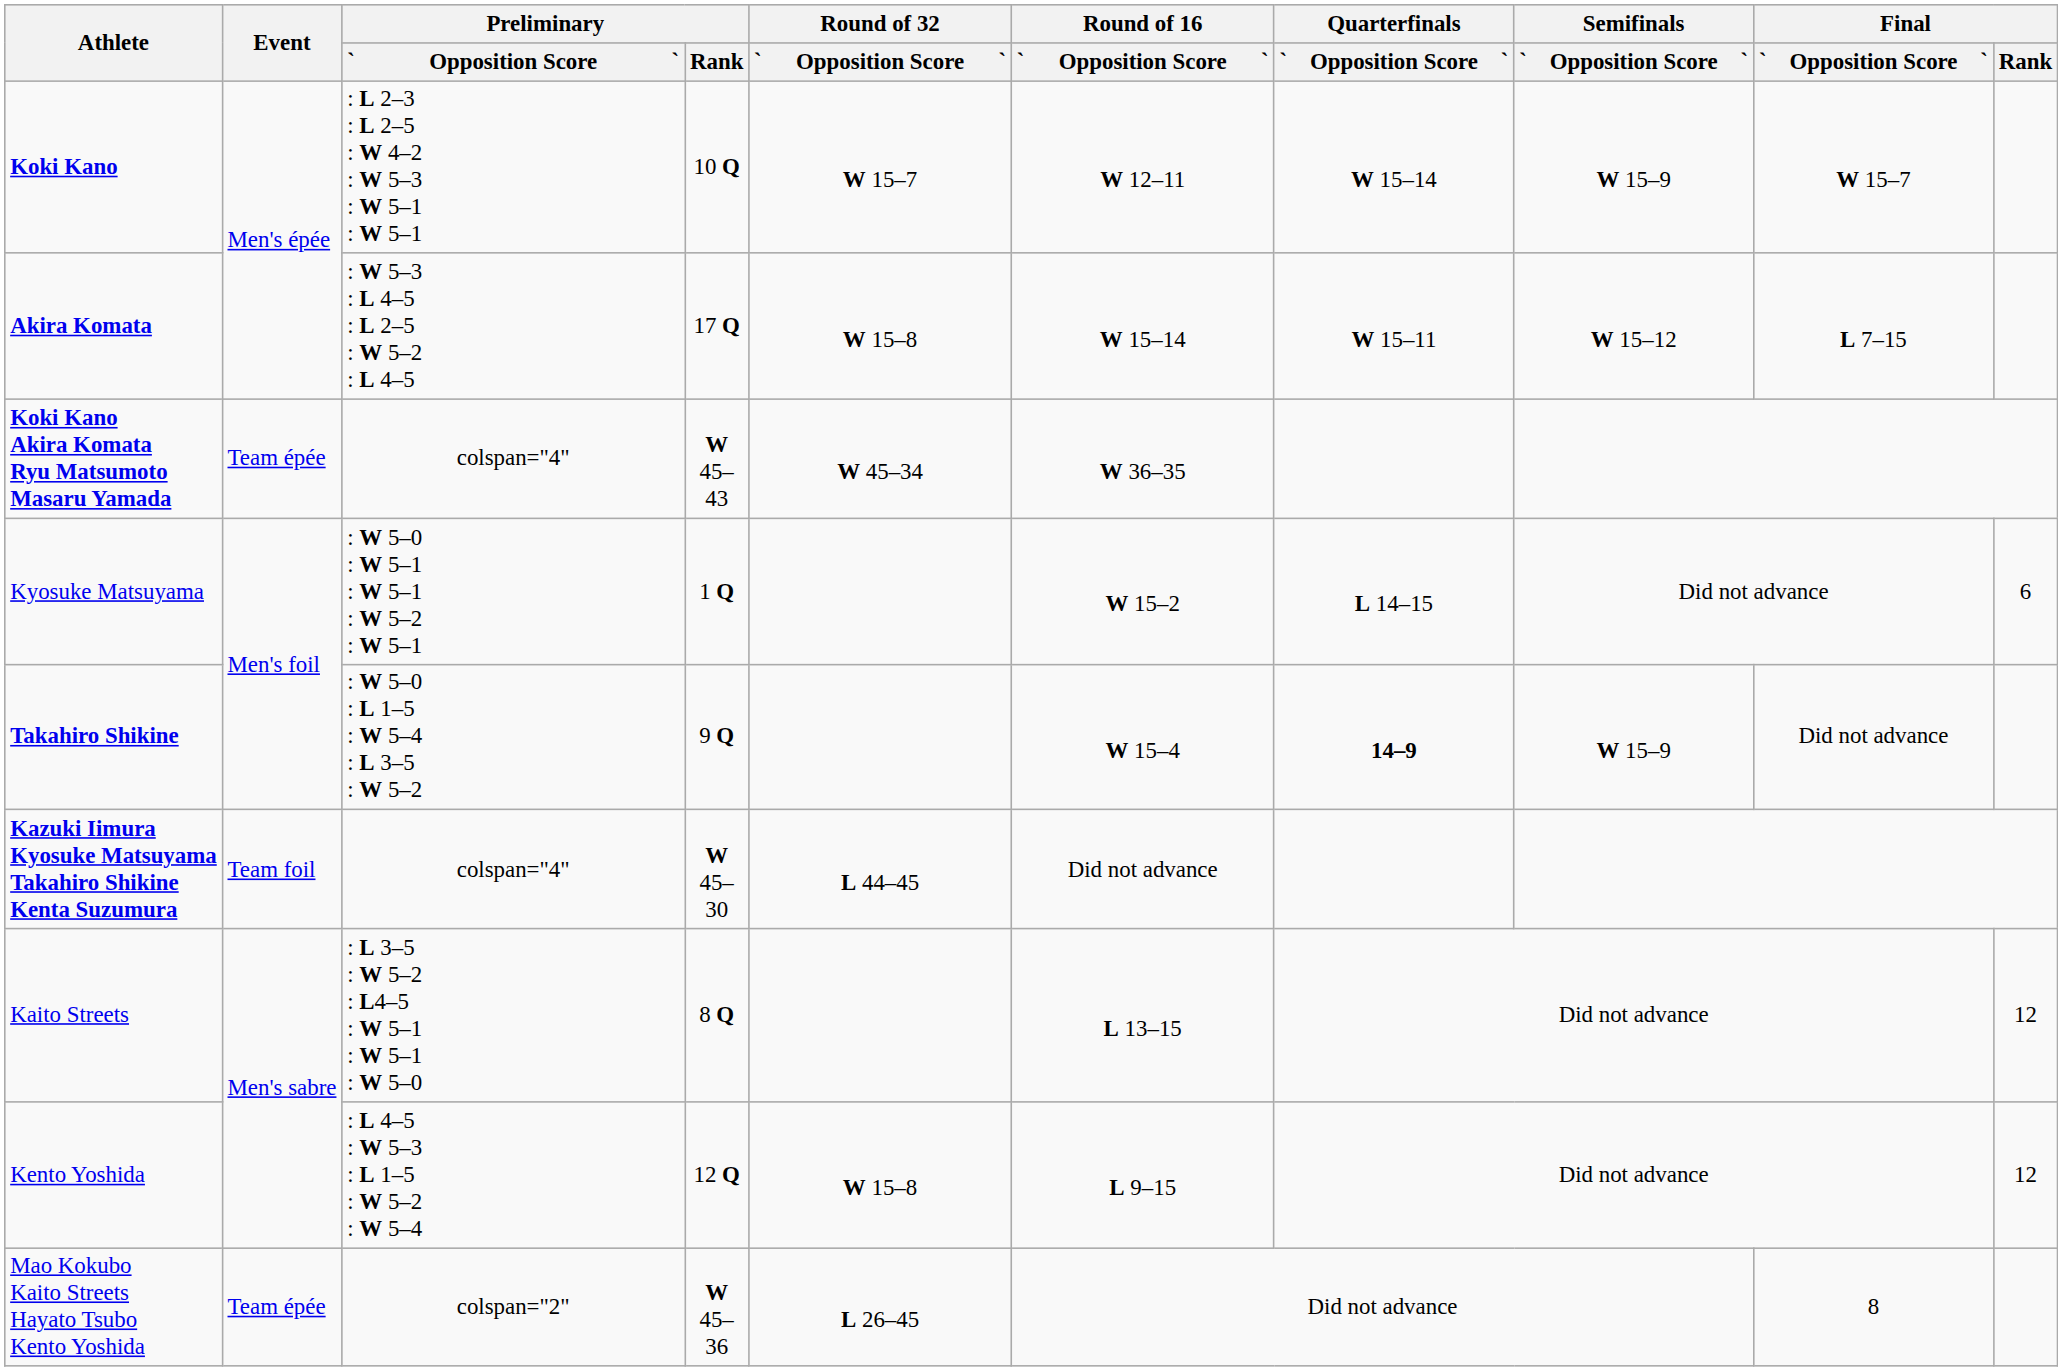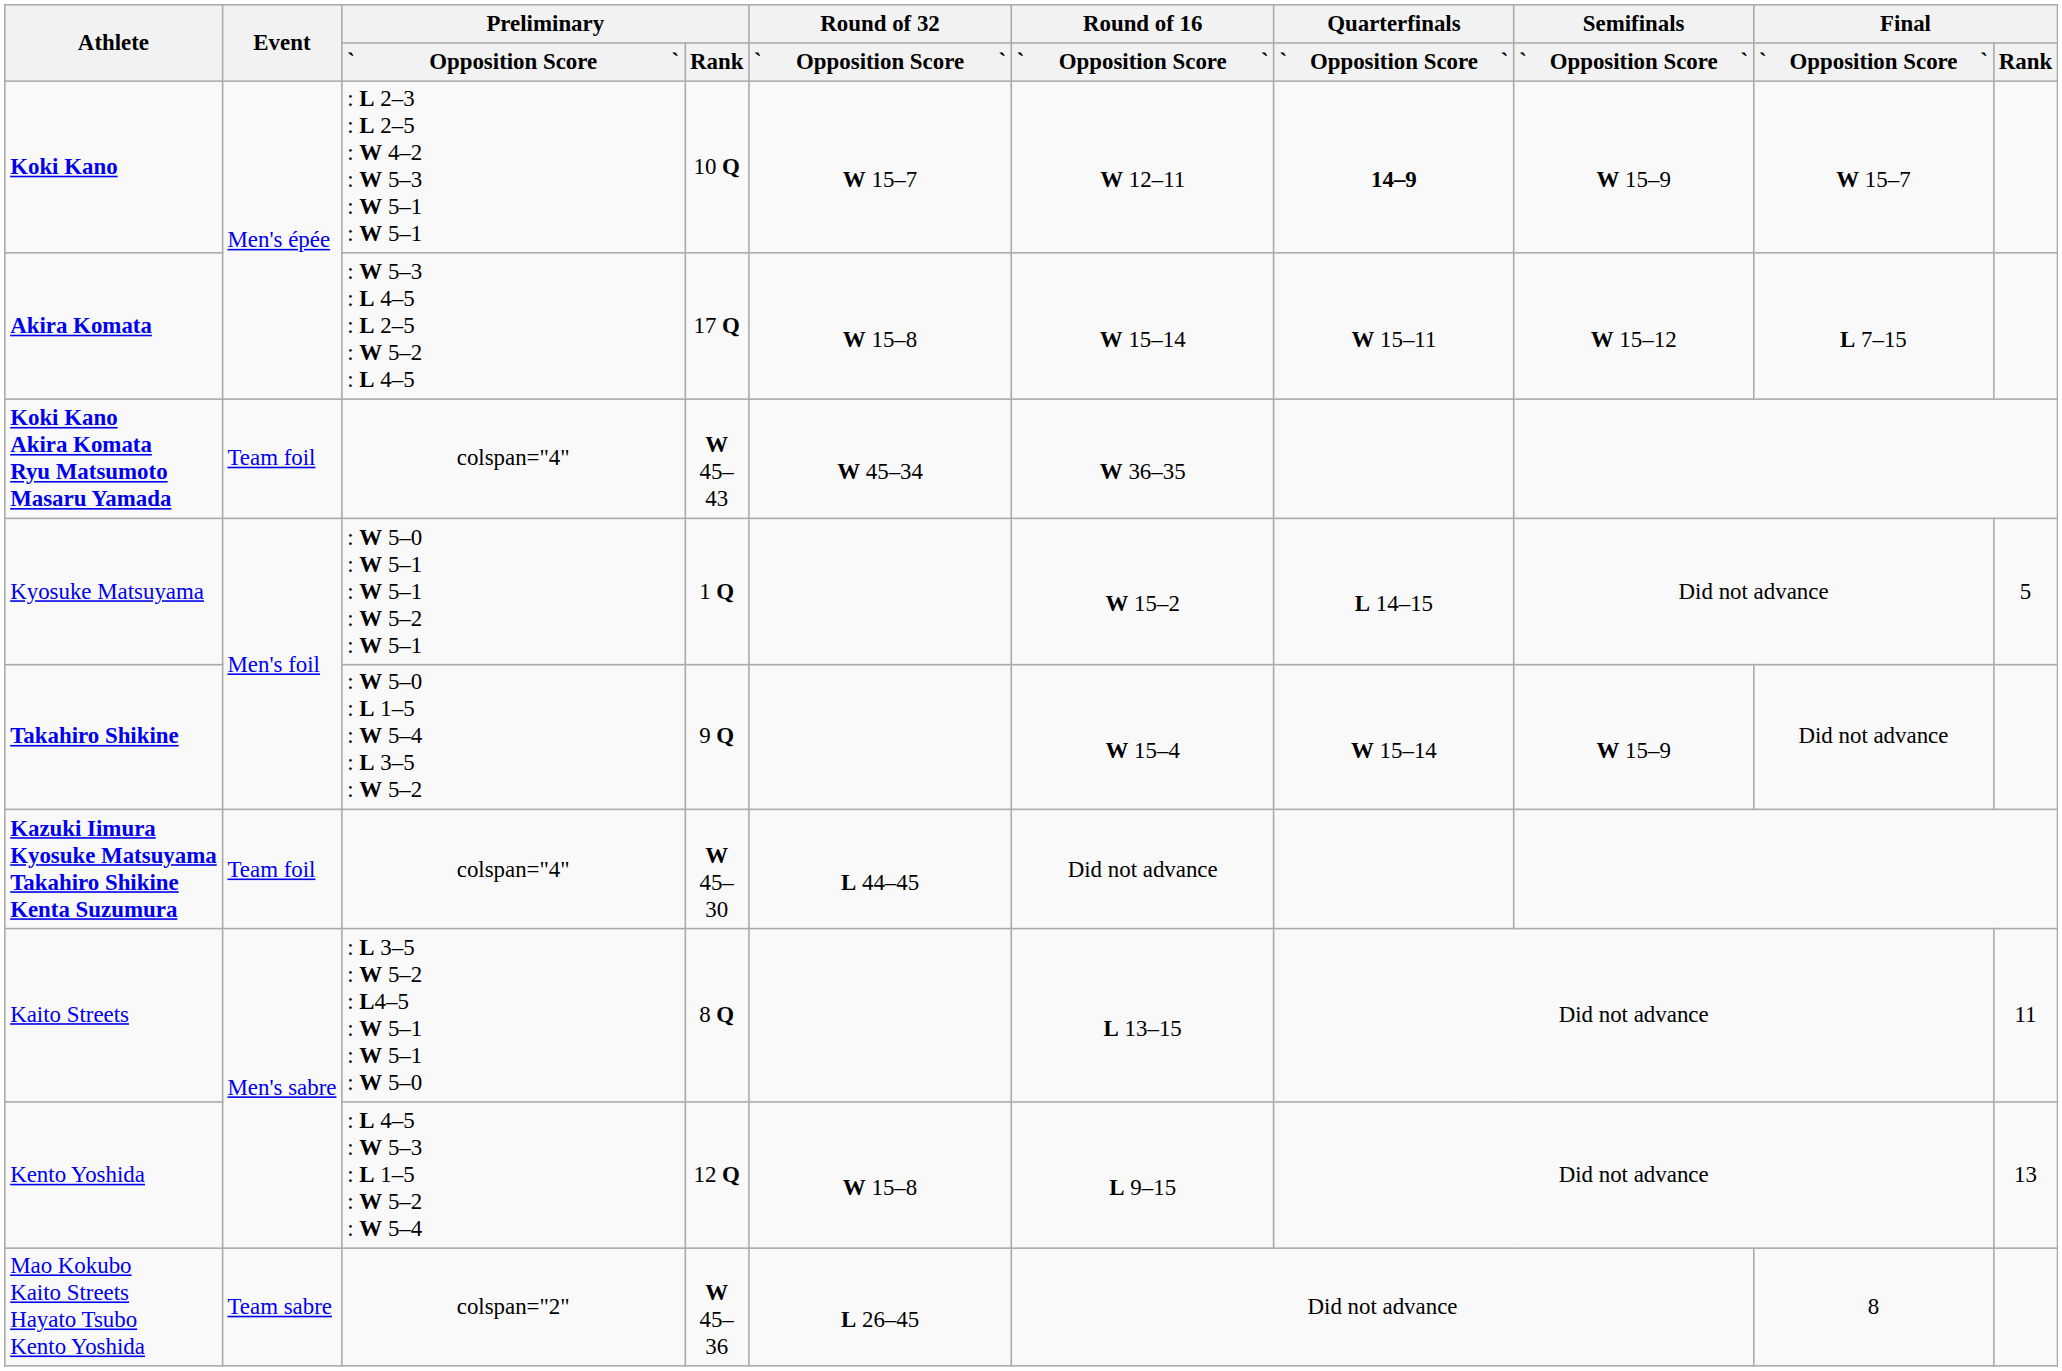(1394, 180) W 15–14 -> (1394, 180) 14–9
(277, 458) Team épée -> (271, 458) Team foil
(2025, 591) 6 -> (2025, 591) 5
(1394, 750) 14–9 -> (1394, 750) W 15–14
(2025, 1015) 12 -> (2025, 1015) 11
(2025, 1174) 12 -> (2025, 1174) 13
(277, 1306) Team épée -> (280, 1306) Team sabre
